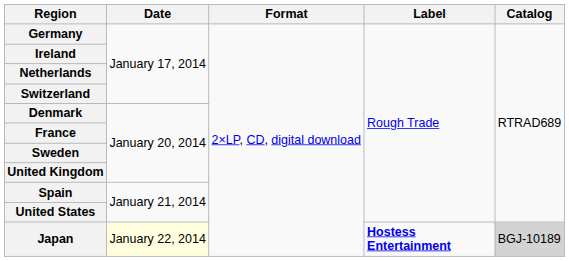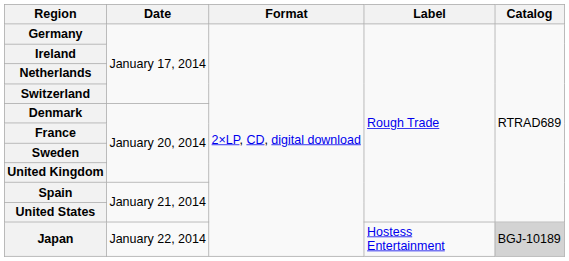(158, 239) lightyellow background -> (158, 239) no background
(409, 239) bold -> (406, 239) normal
